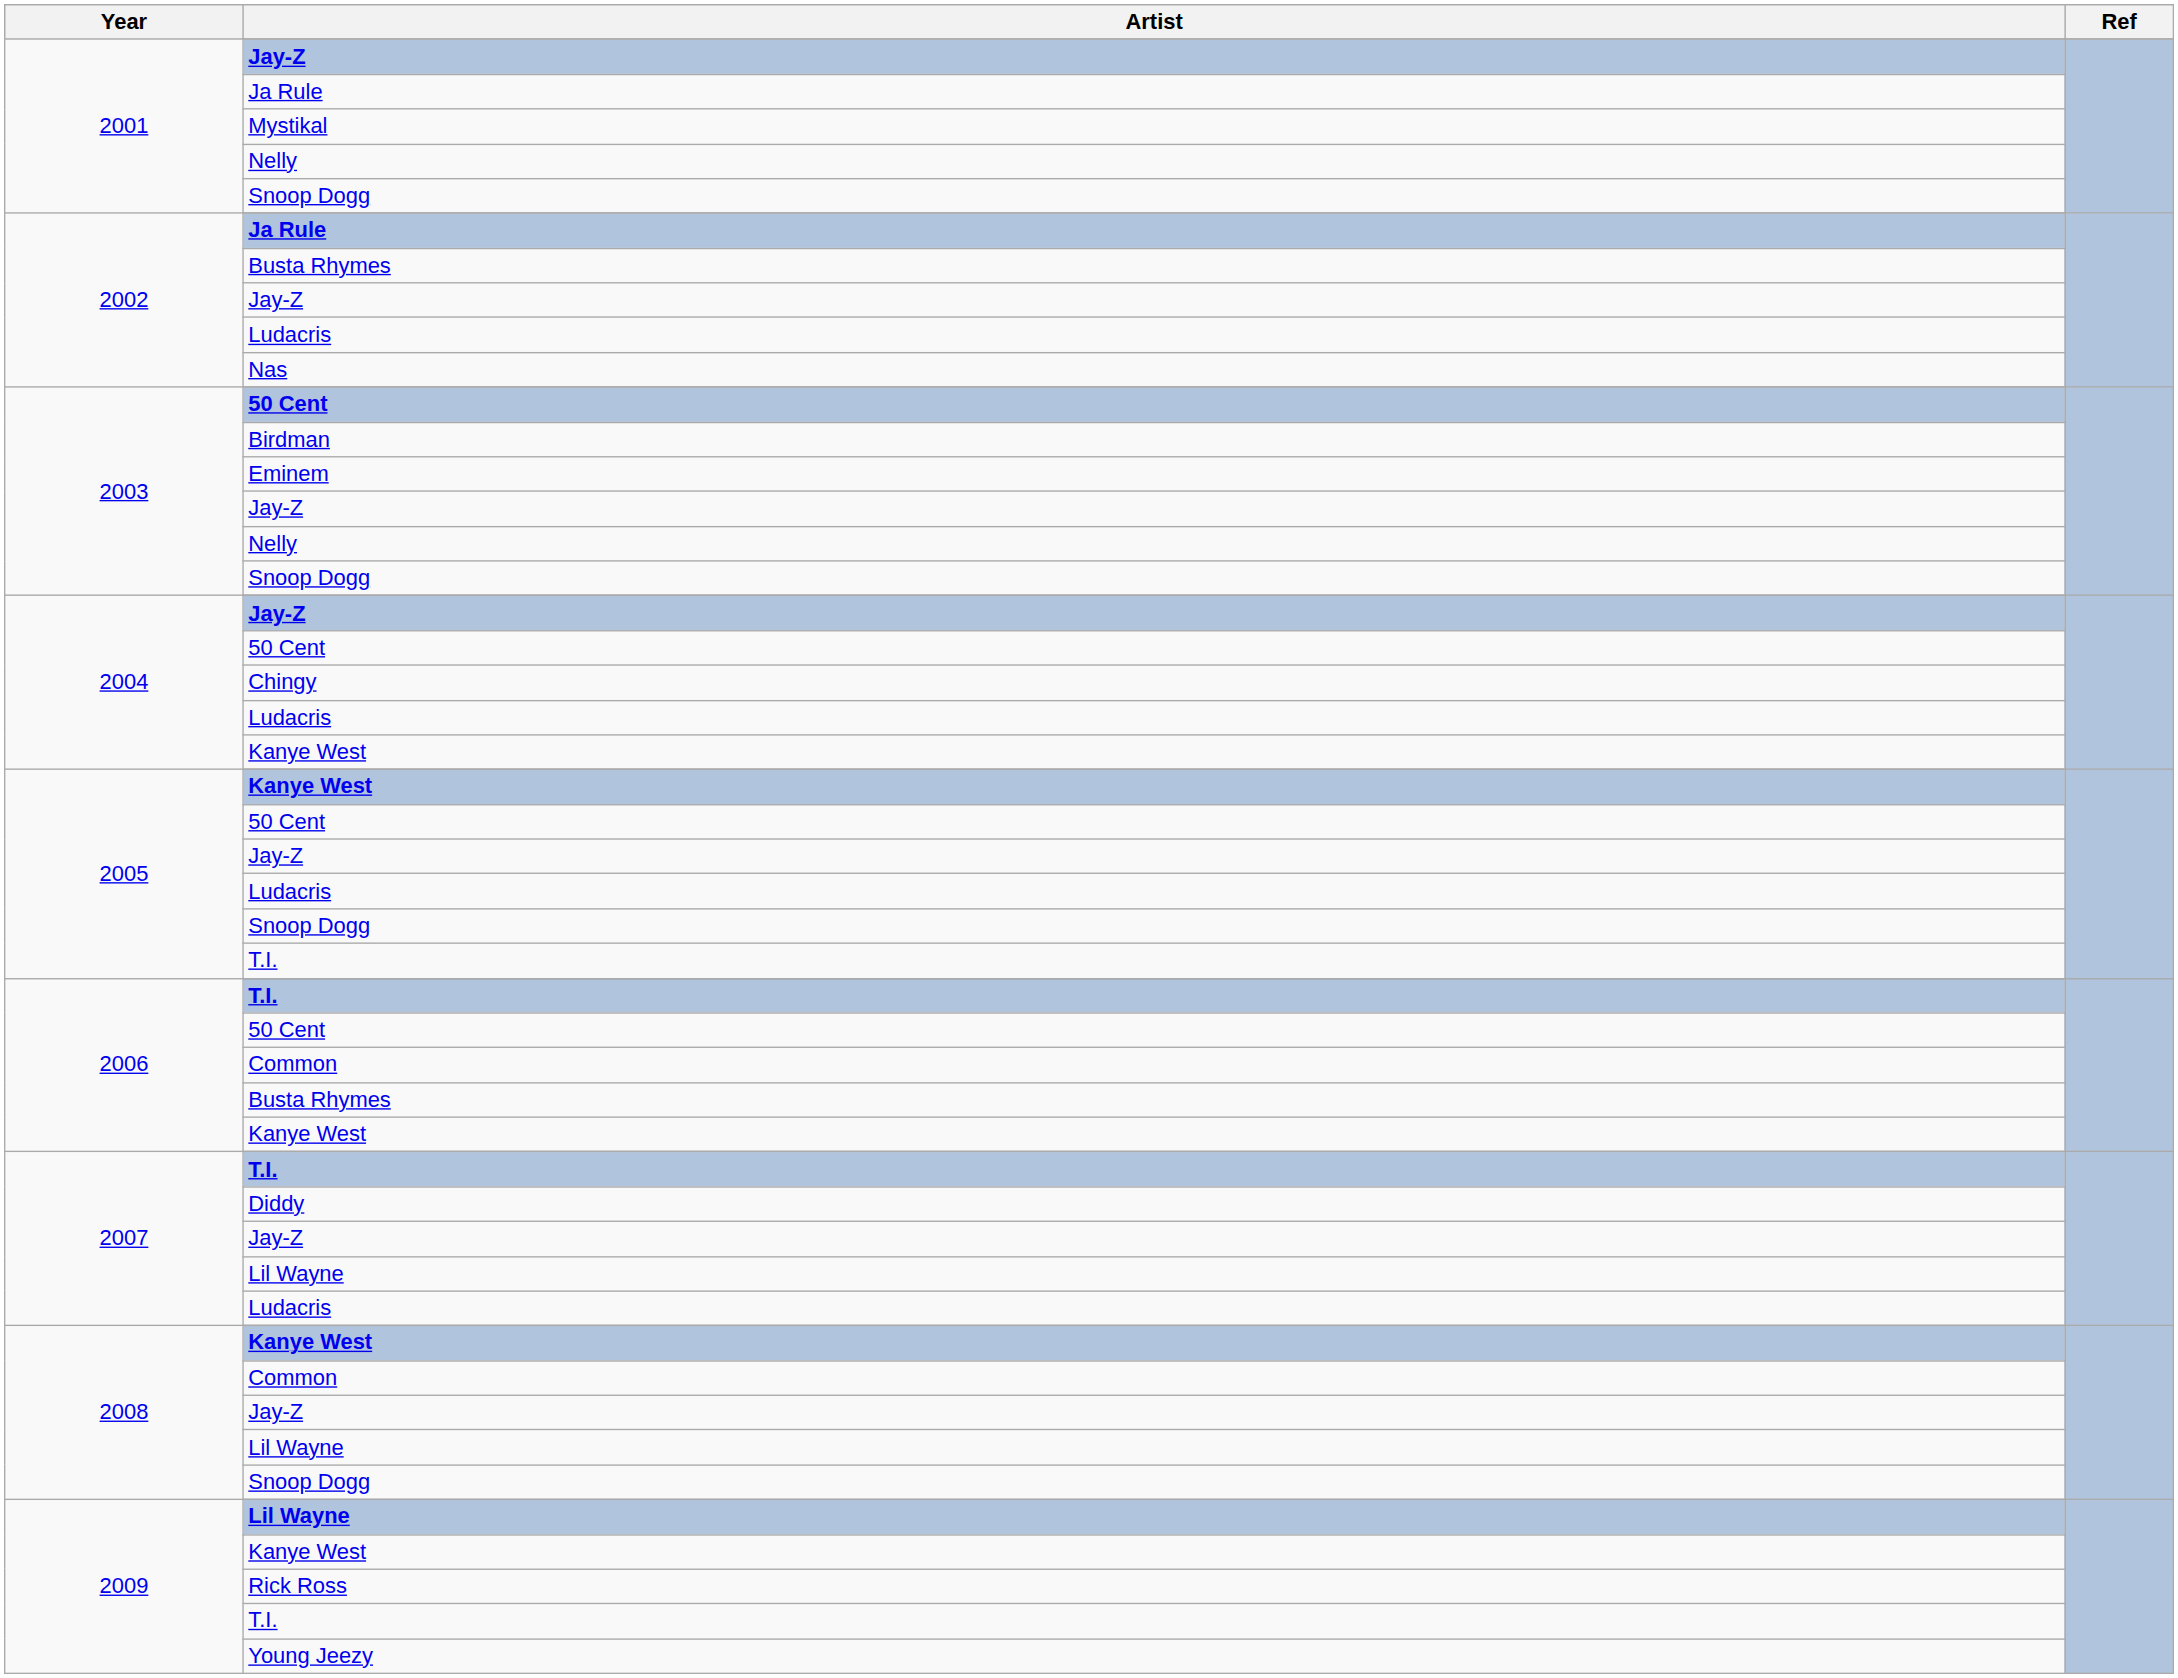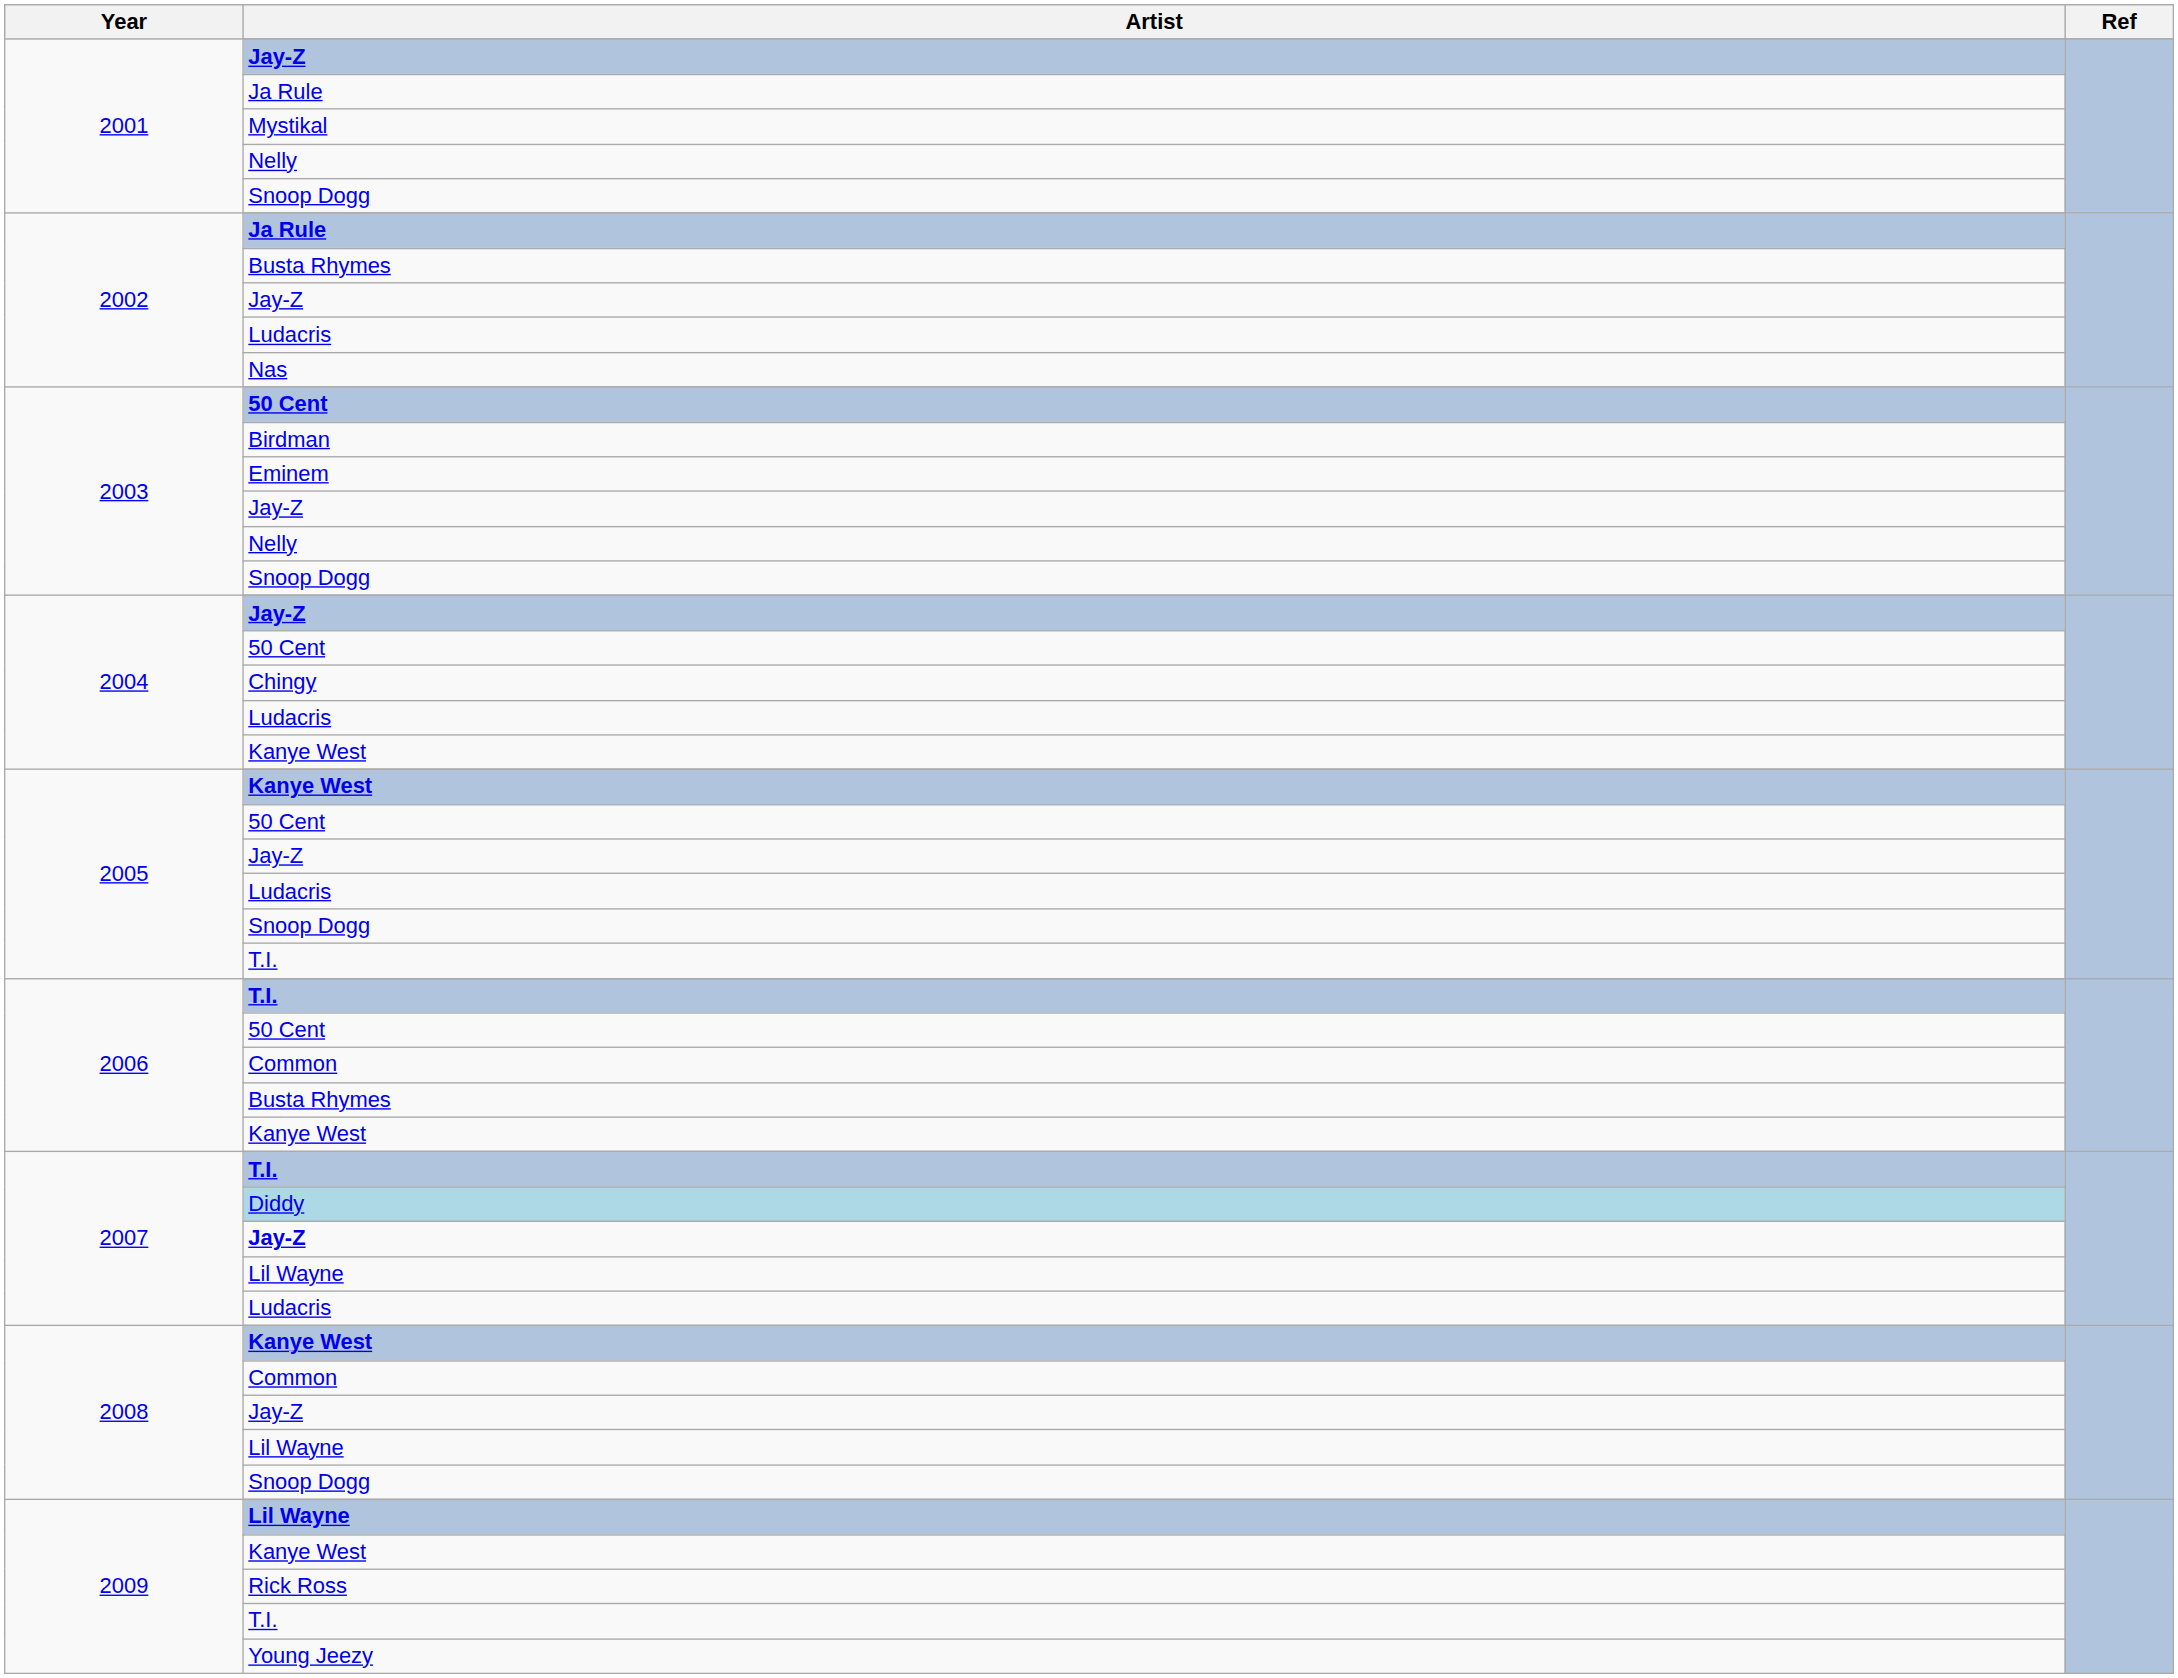(276, 1203) no background -> (276, 1203) lightblue background
(276, 1238) normal -> (277, 1238) bold
